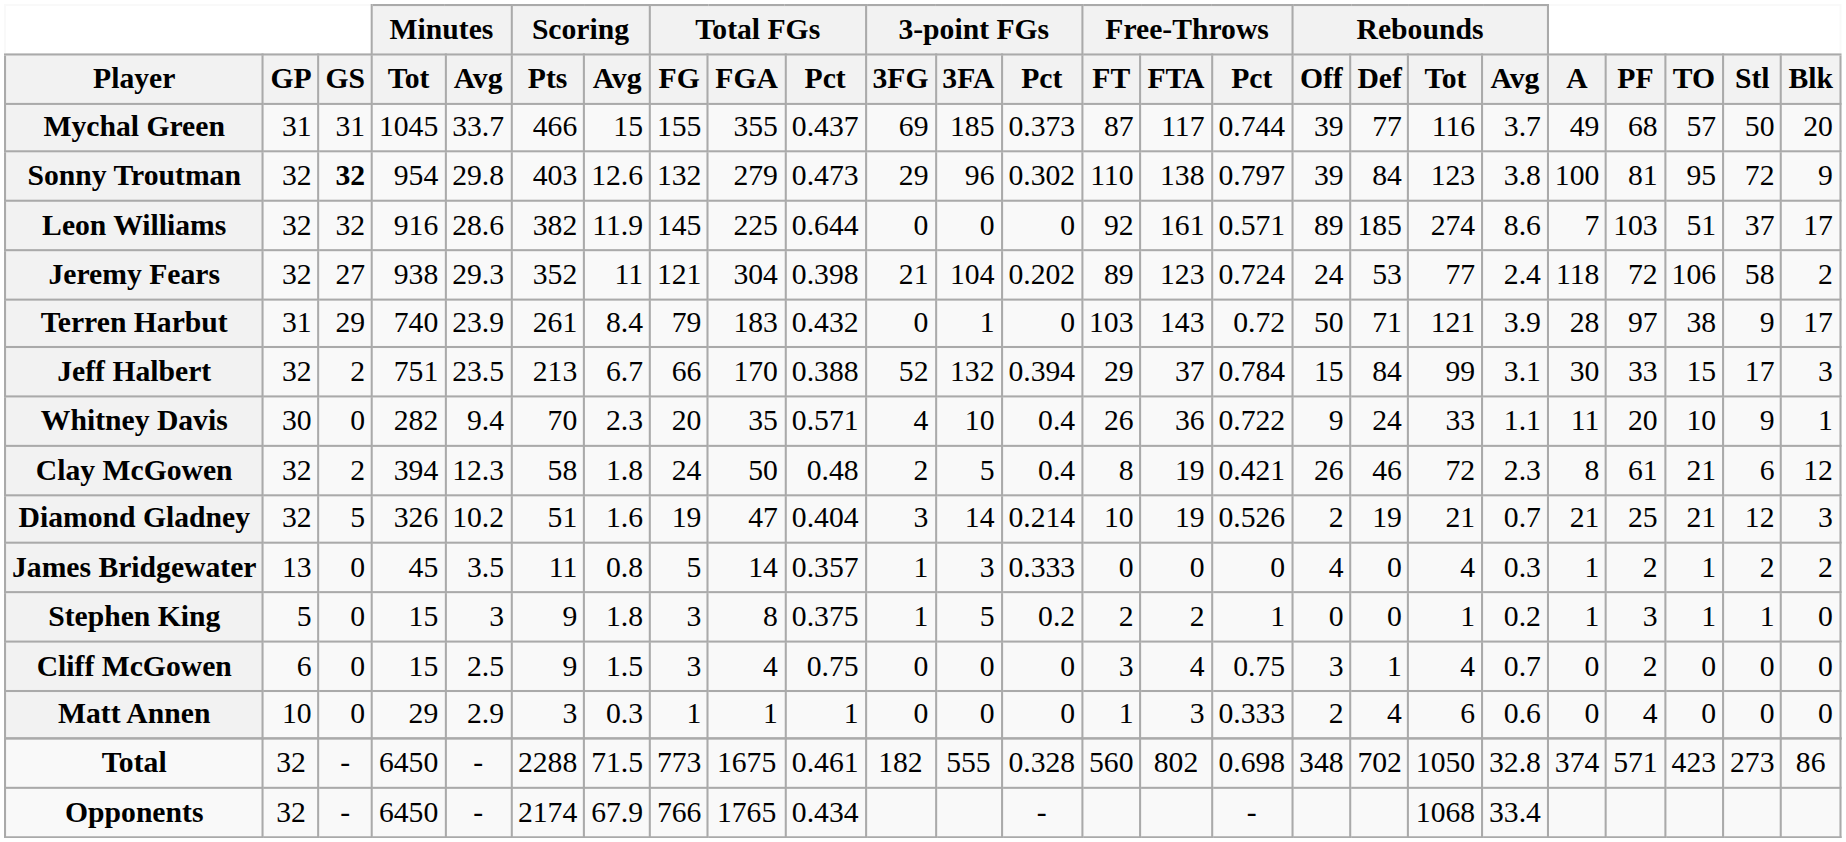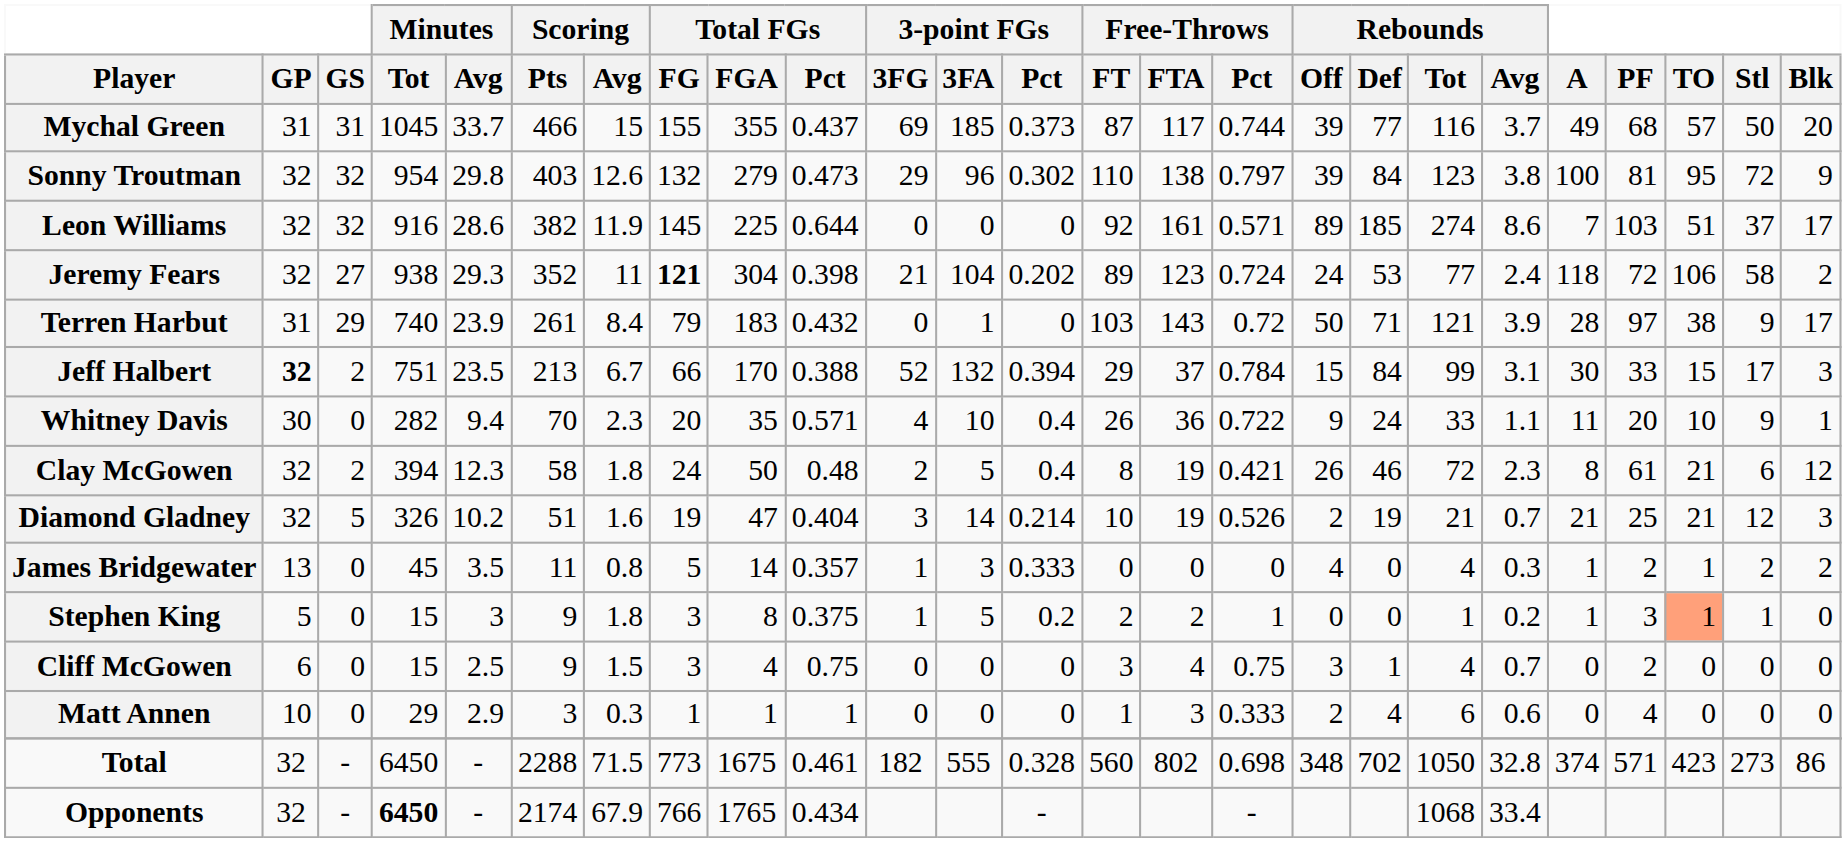(350, 176) bold -> (350, 176) normal
(679, 273) normal -> (679, 273) bold
(297, 371) normal -> (297, 371) bold
(1709, 616) no background -> (1709, 616) lightsalmon background
(409, 812) normal -> (409, 812) bold
